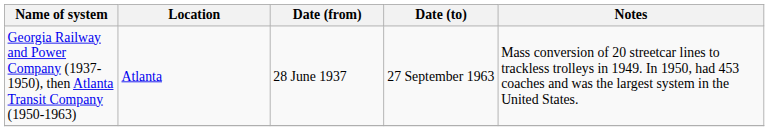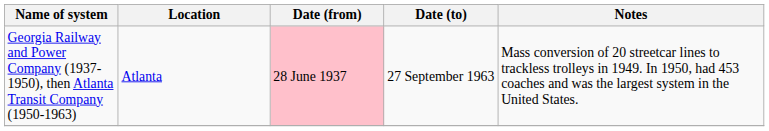(310, 75) no background -> (310, 75) pink background
